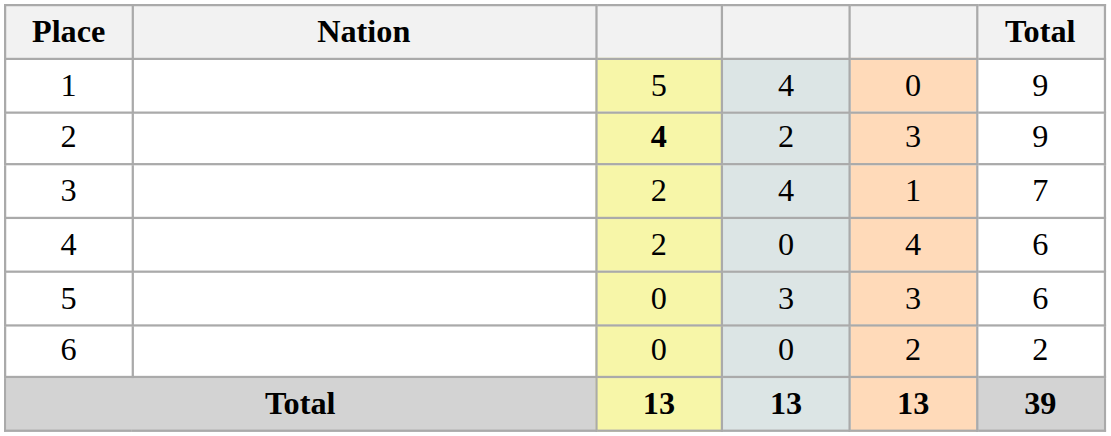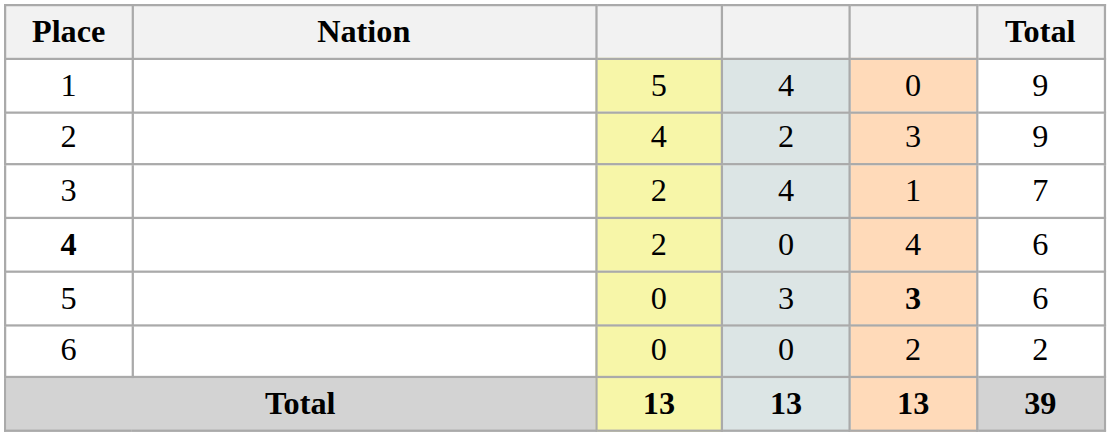(659, 137) bold -> (659, 137) normal
(69, 244) normal -> (69, 244) bold
(913, 297) normal -> (913, 297) bold
